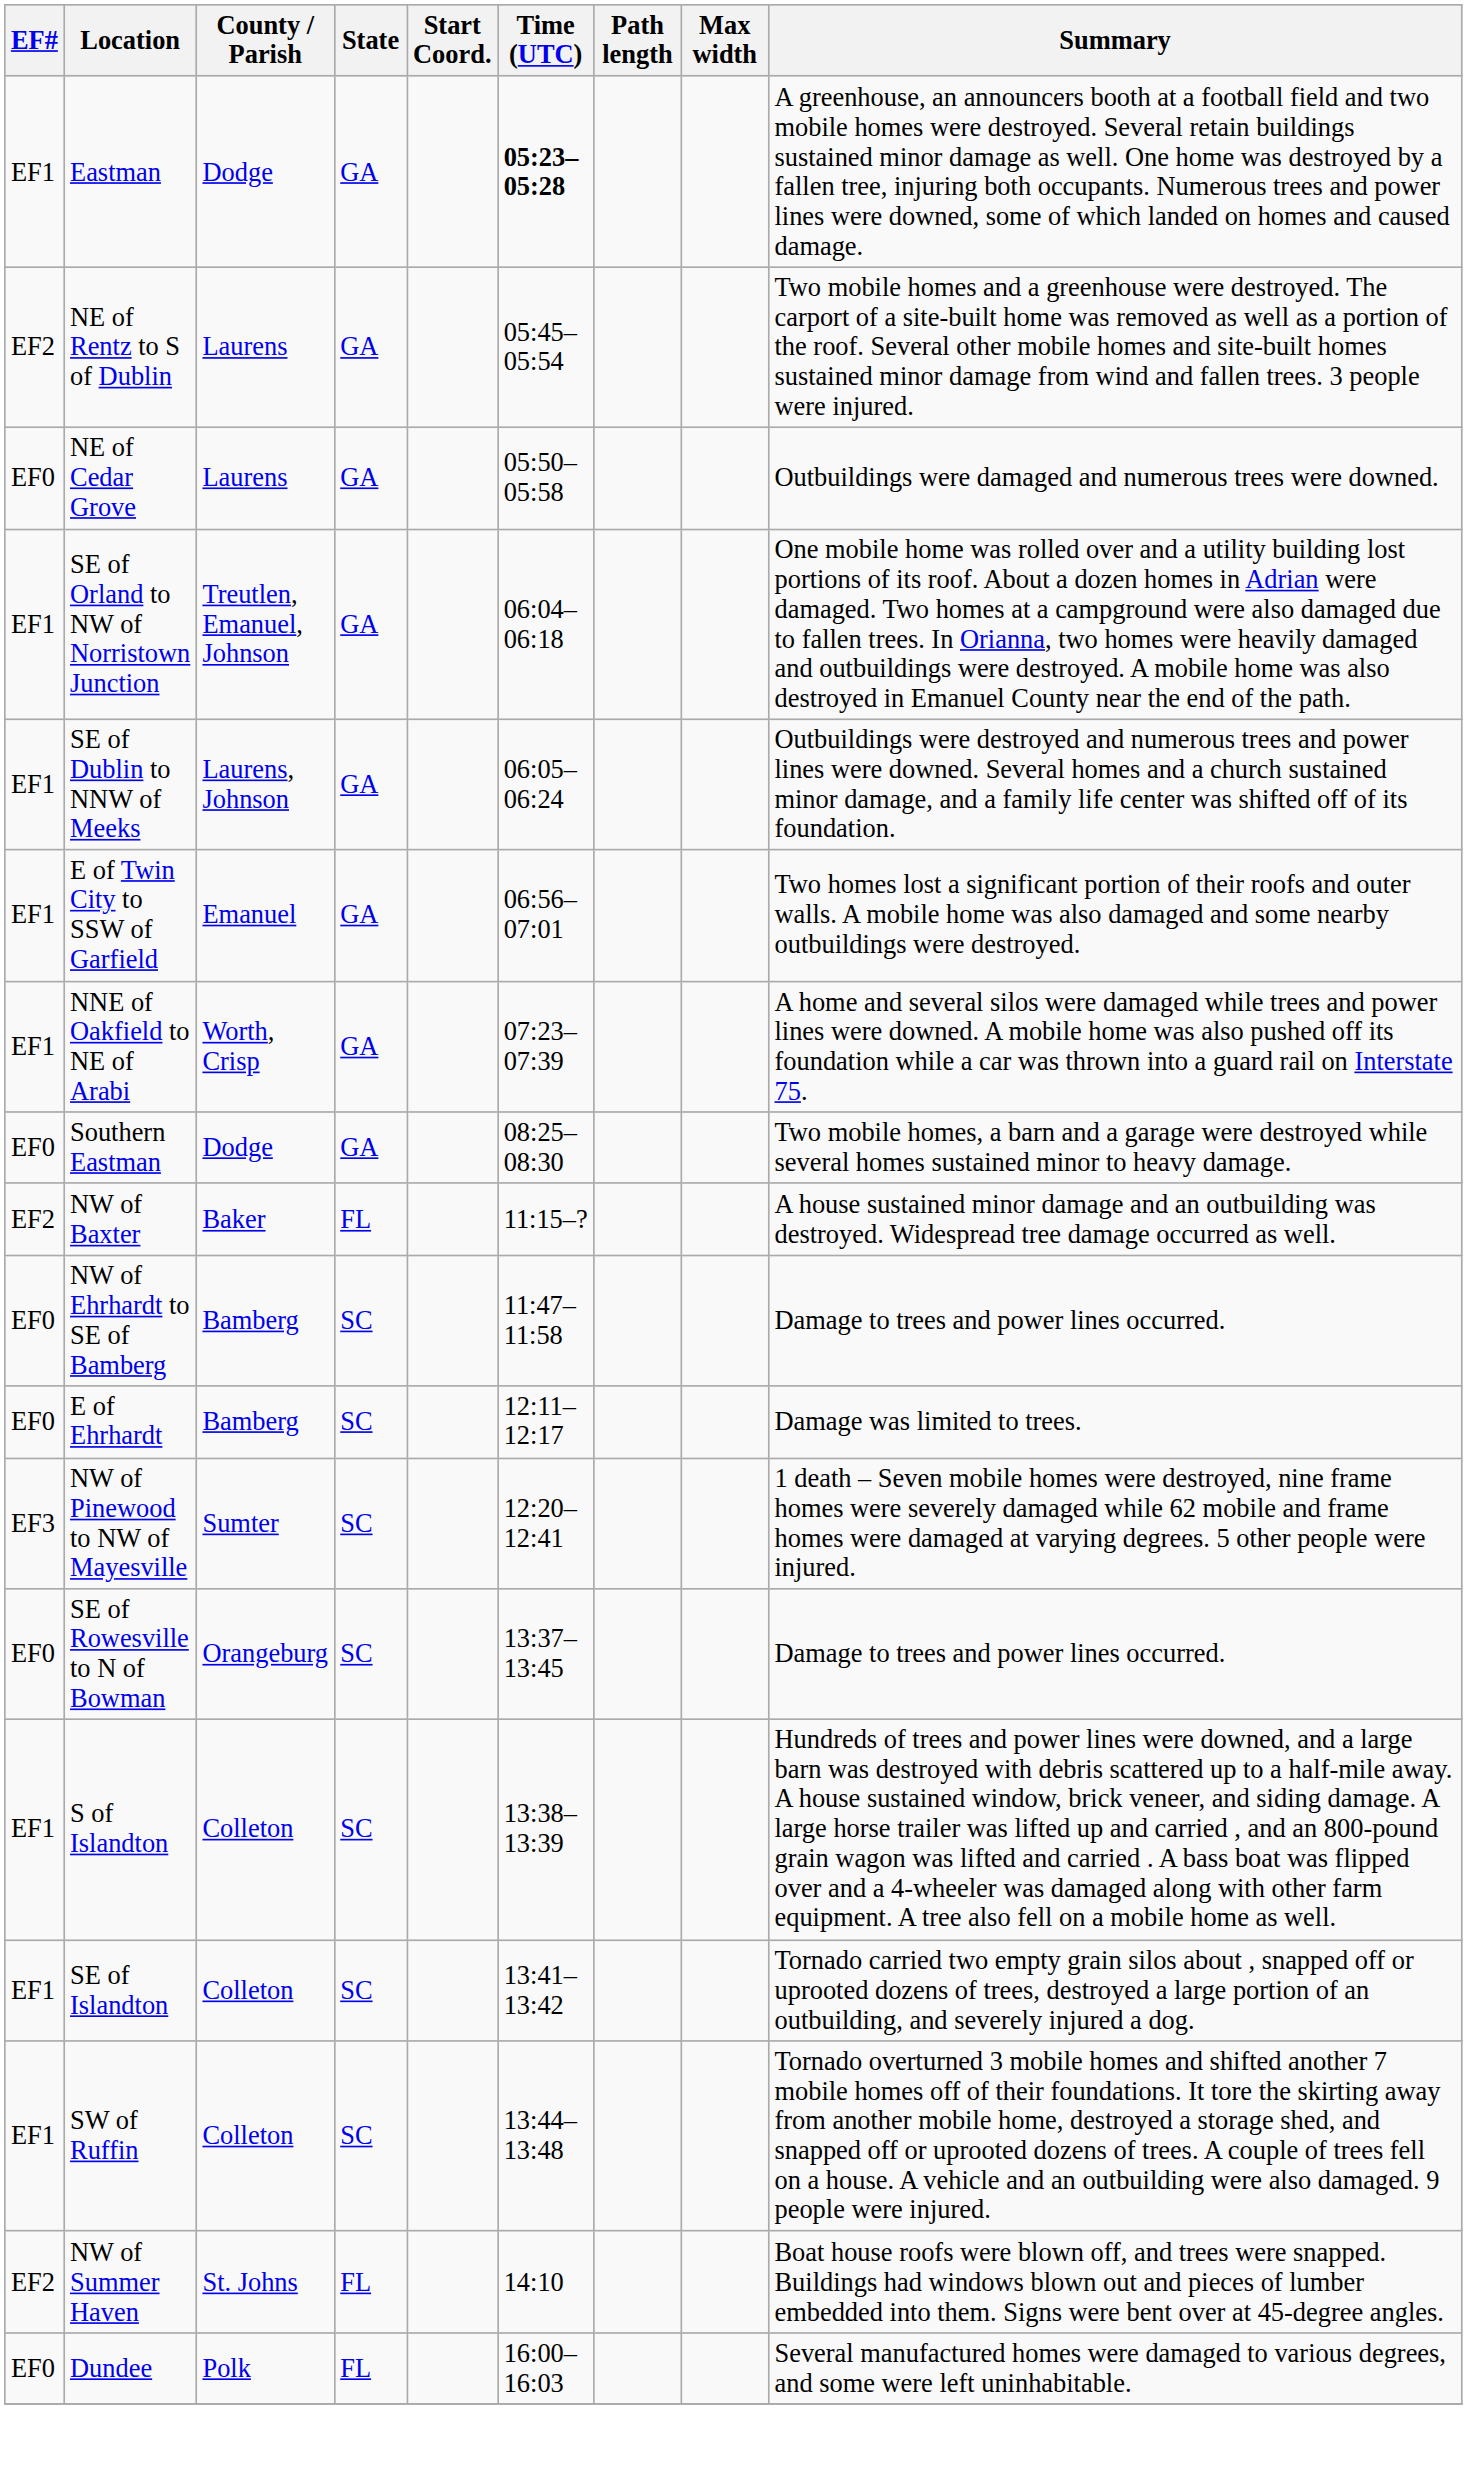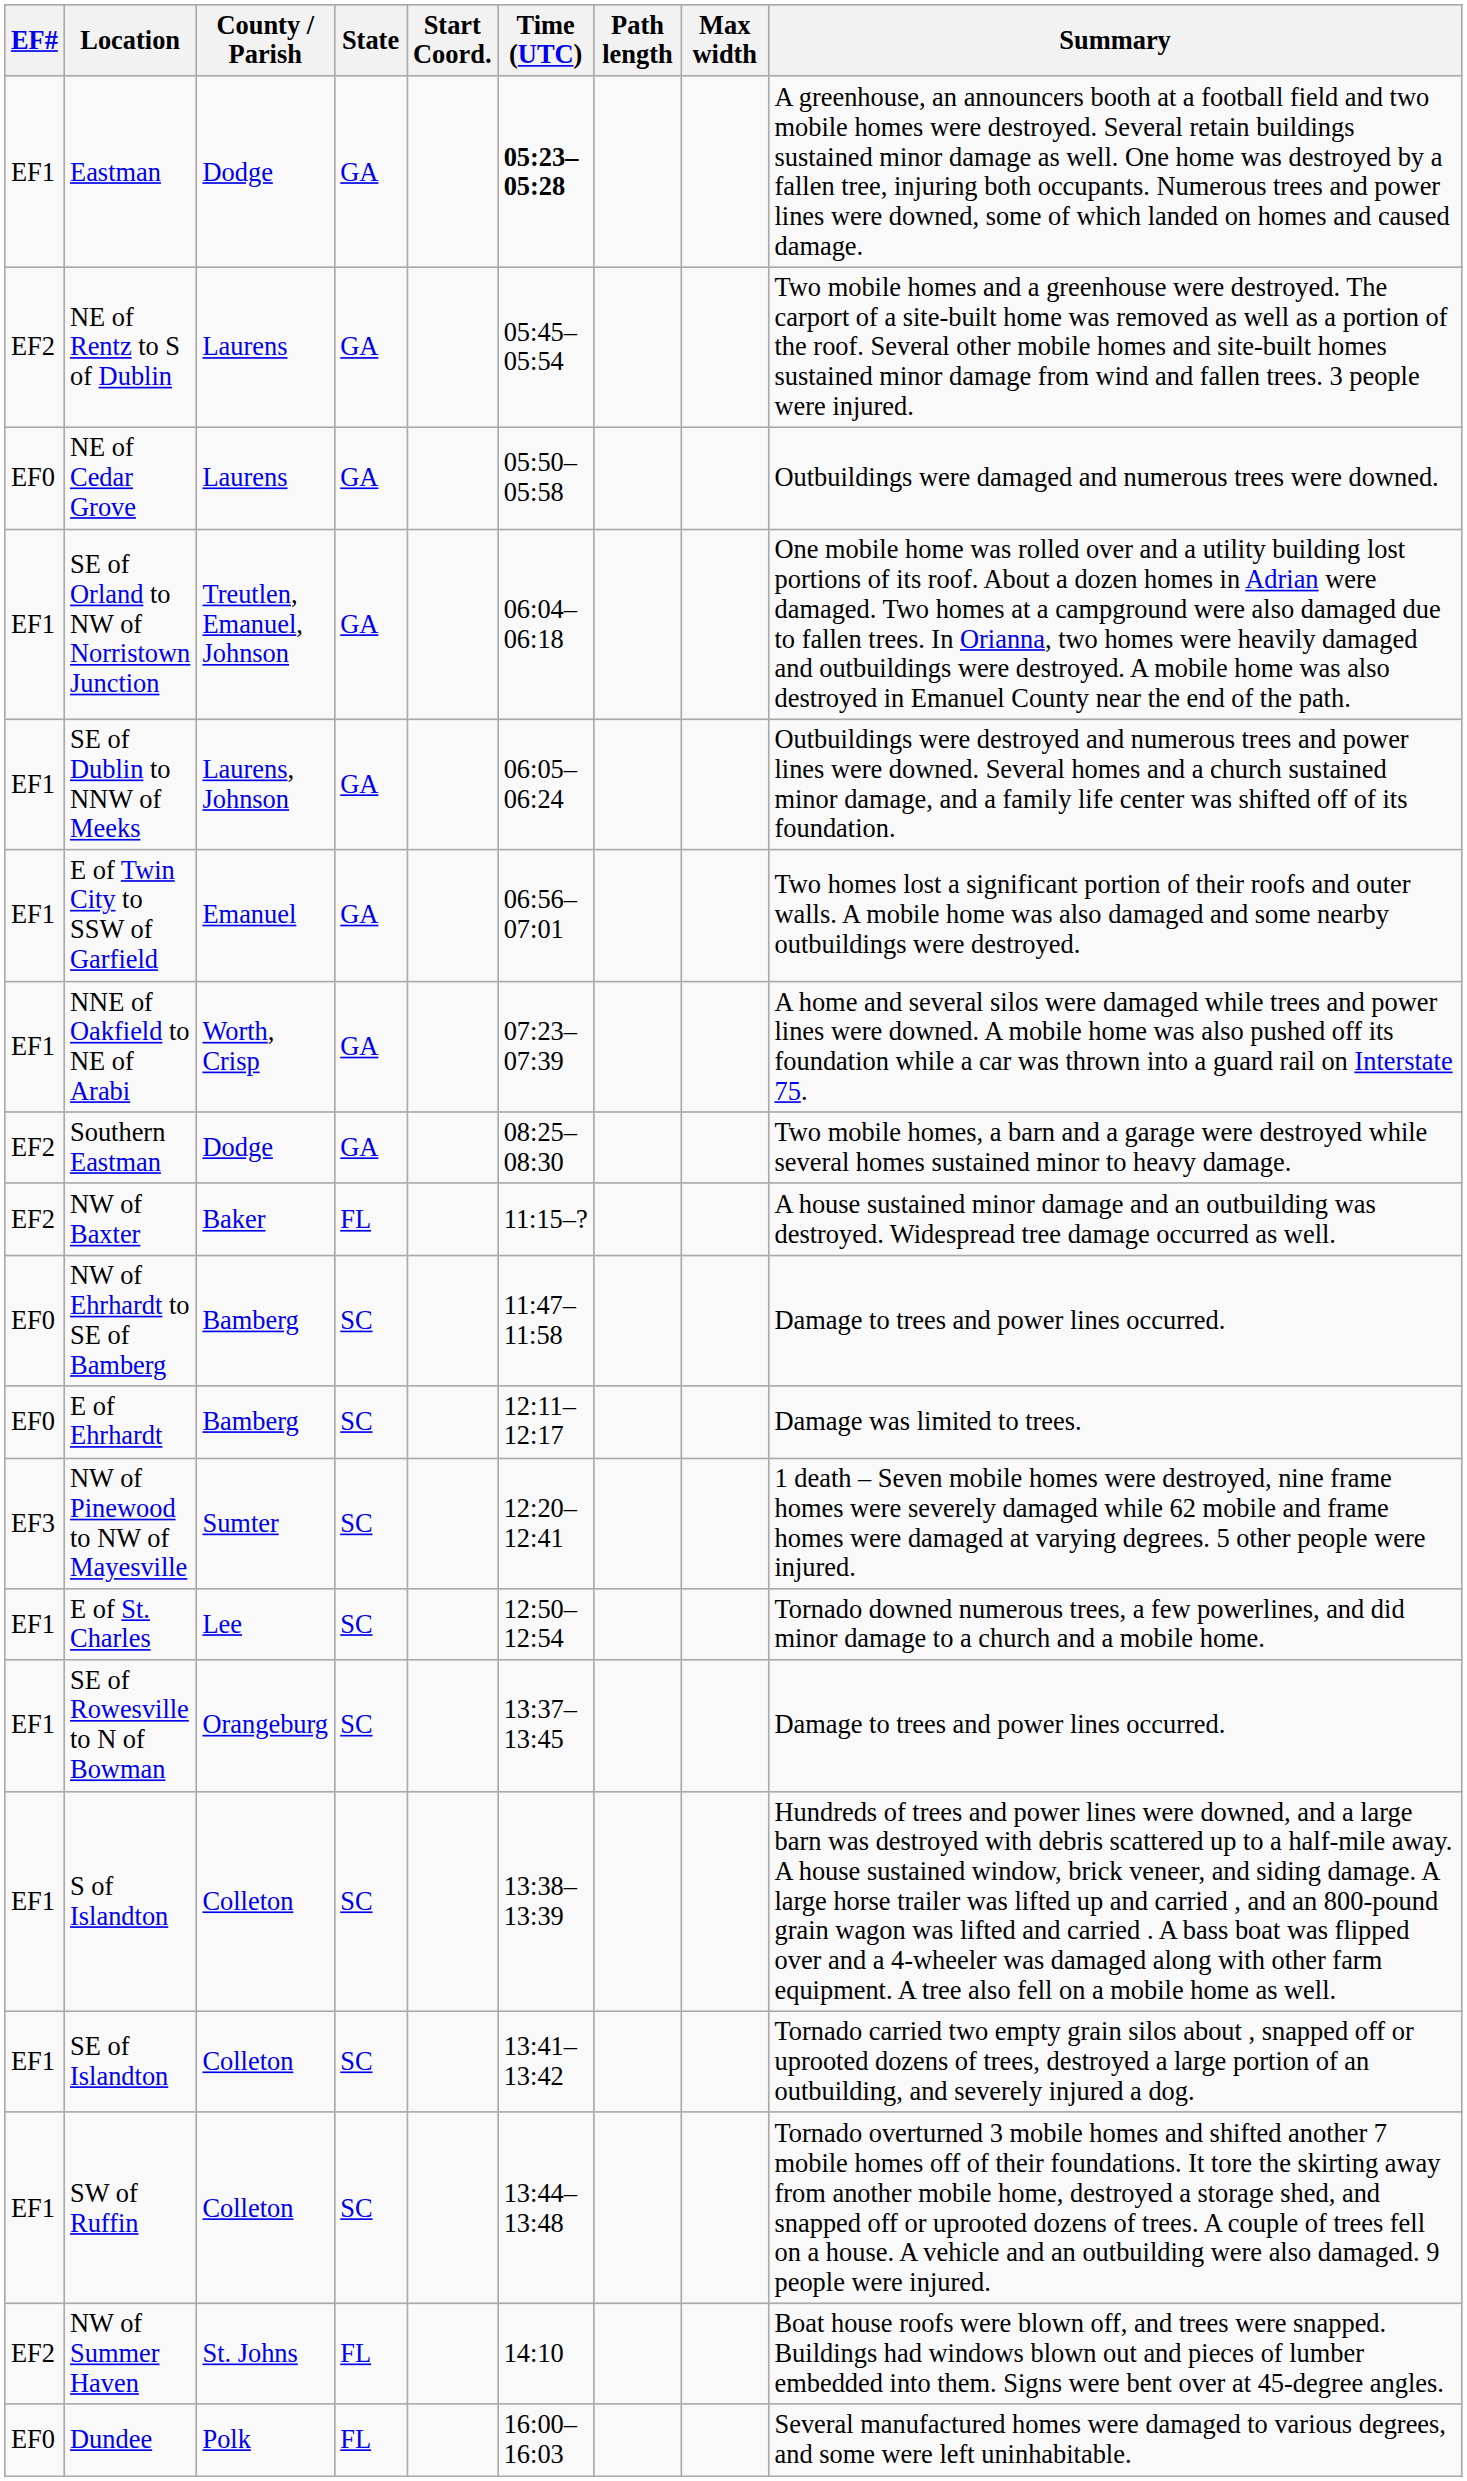(33, 1147) EF0 -> (33, 1147) EF2
+ row: (110, 1624)
(33, 1653) EF0 -> (33, 1725) EF1
